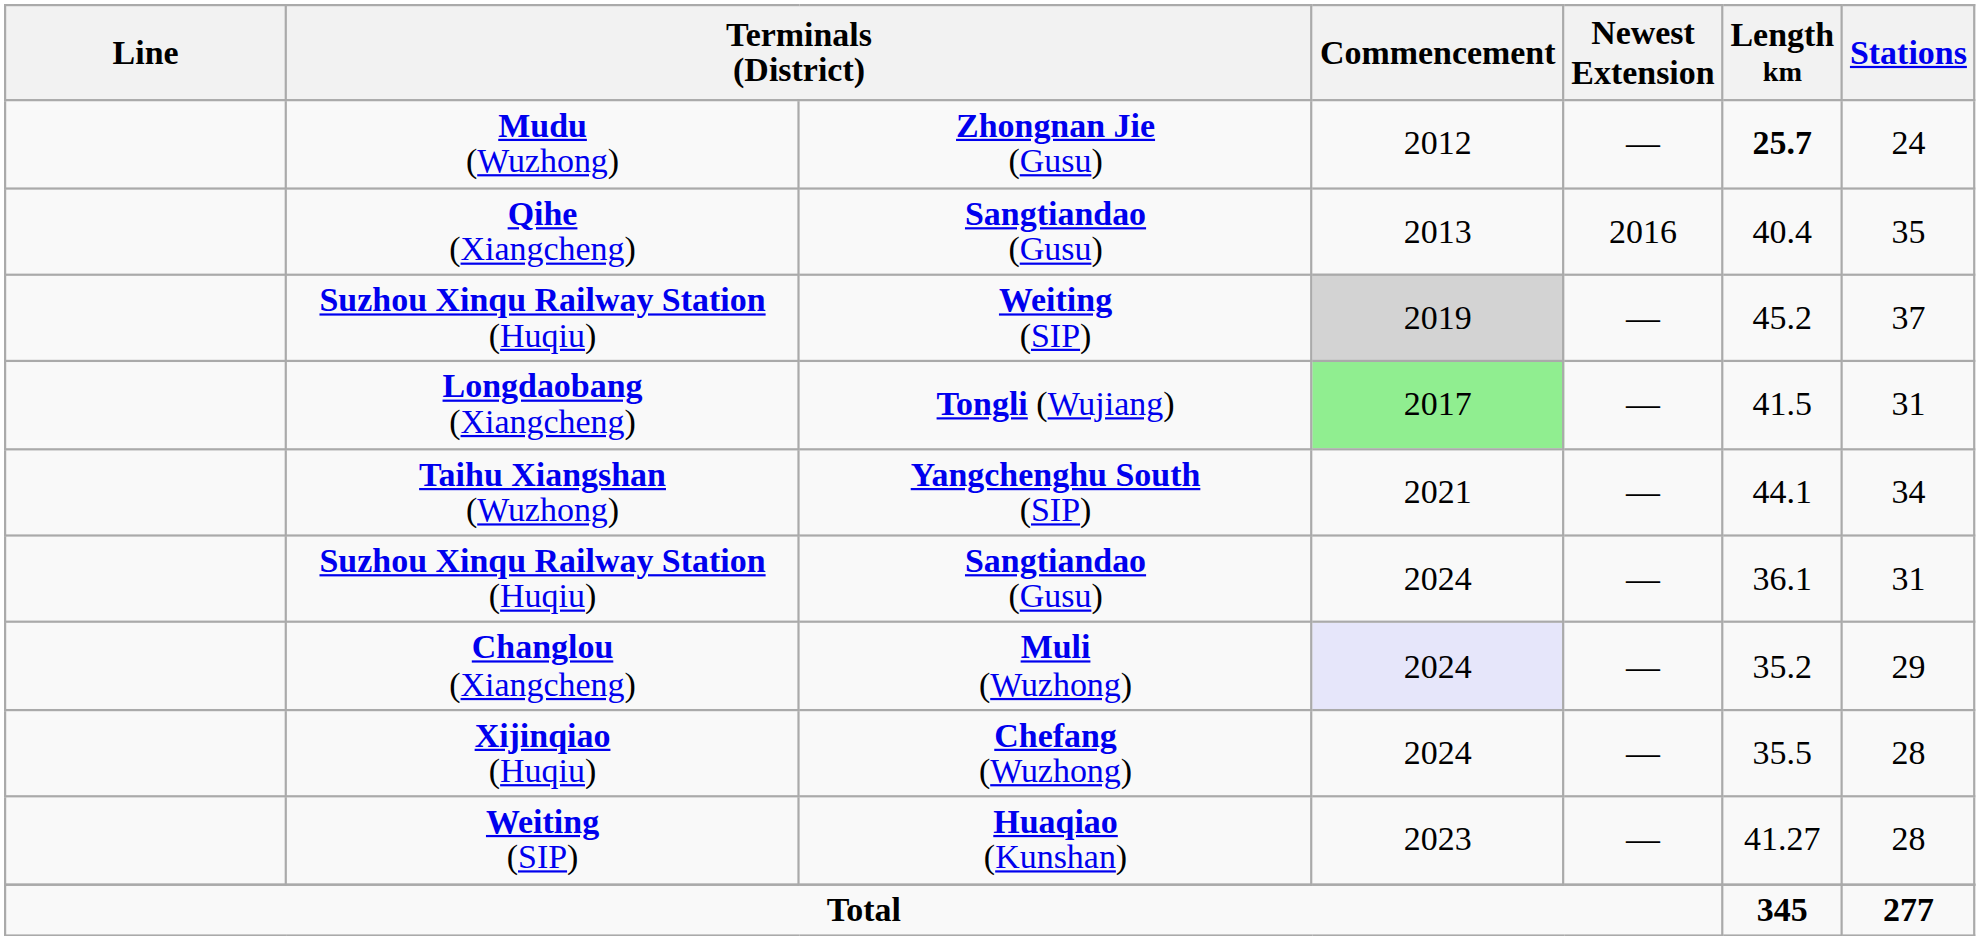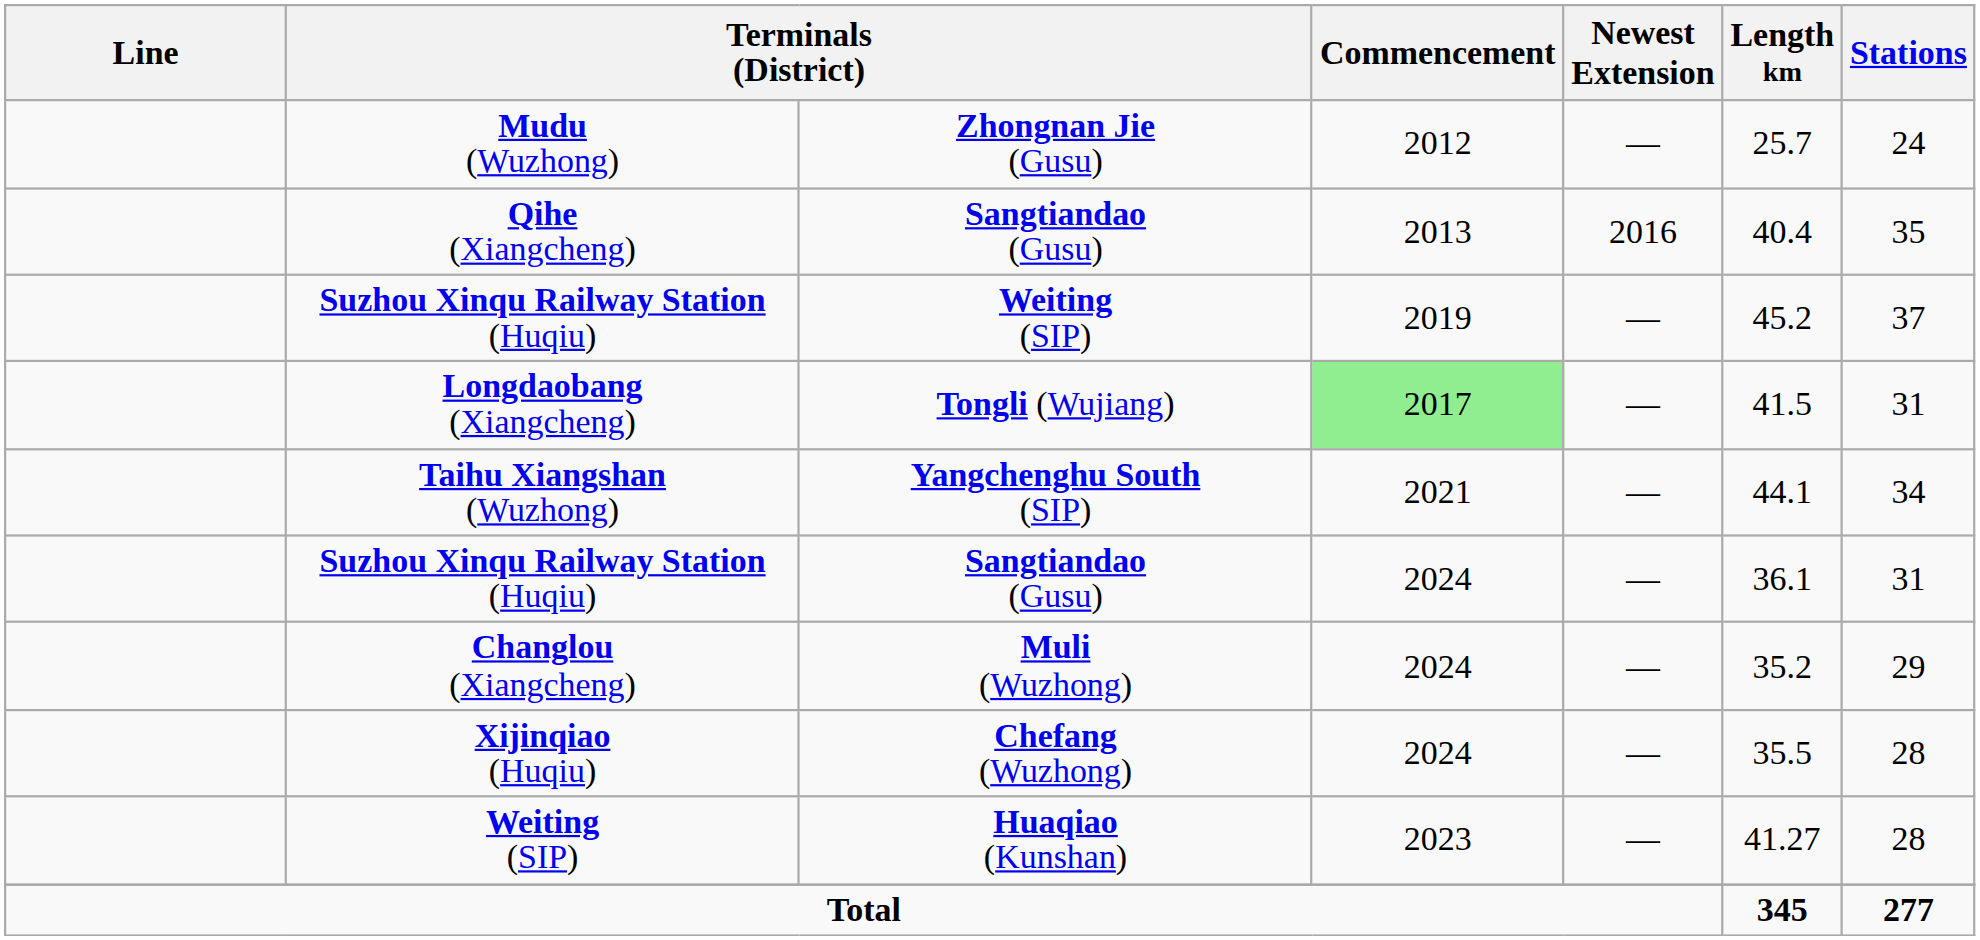(1782, 143) bold -> (1782, 143) normal
(1438, 317) lightgrey background -> (1438, 317) no background
(1438, 665) lavender background -> (1438, 665) no background
